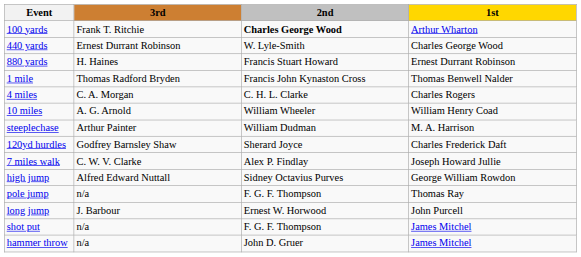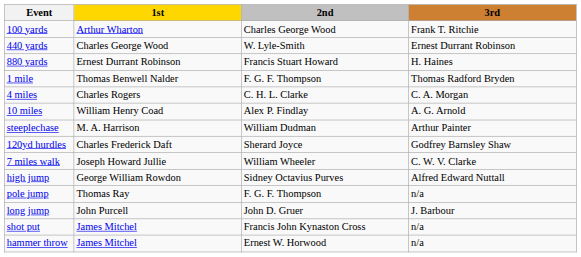columns swapped: (492, 12) <-> (158, 12)
(293, 29) bold -> (290, 29) normal
(305, 78) Francis John Kynaston Cross -> (282, 78) F. G. F. Thompson
(279, 111) William Wheeler -> (276, 111) Alex P. Findlay
(276, 161) Alex P. Findlay -> (279, 161) William Wheeler
(285, 210) Ernest W. Horwood -> (273, 210) John D. Gruer
(282, 227) F. G. F. Thompson -> (305, 227) Francis John Kynaston Cross
(273, 243) John D. Gruer -> (285, 243) Ernest W. Horwood
